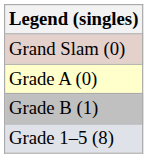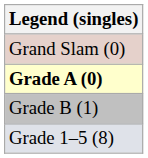(53, 78) normal -> (56, 78) bold
